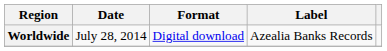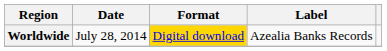(198, 35) no background -> (198, 35) gold background
